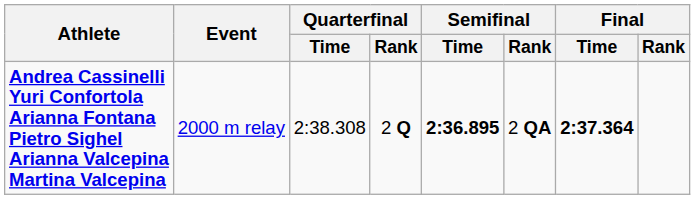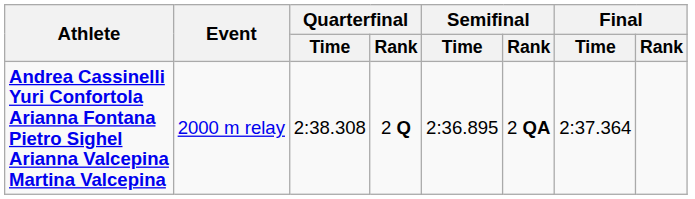(463, 128) bold -> (462, 128) normal
(597, 128) bold -> (595, 128) normal
